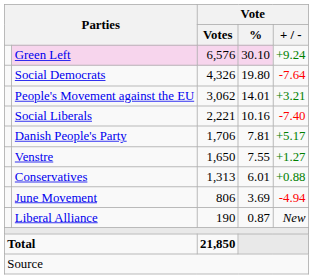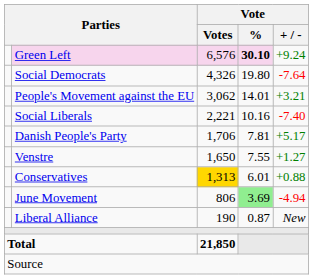(256, 55) normal -> (256, 55) bold
(221, 177) no background -> (221, 177) gold background
(259, 197) no background -> (259, 197) lightgreen background
